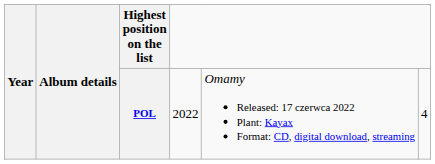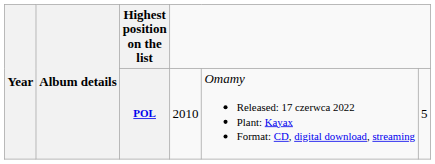(186, 113) 2022 -> (186, 113) 2010
(424, 113) 4 -> (424, 113) 5
